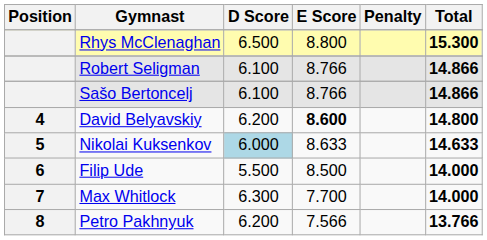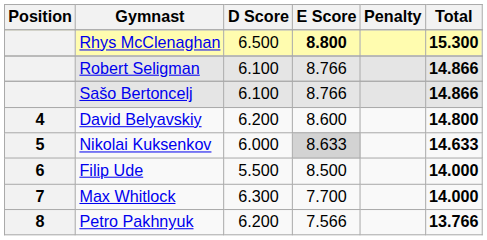(326, 42) normal -> (326, 42) bold
(326, 119) bold -> (326, 119) normal
(258, 145) lightblue background -> (258, 145) no background
(326, 145) no background -> (326, 145) lightgrey background
